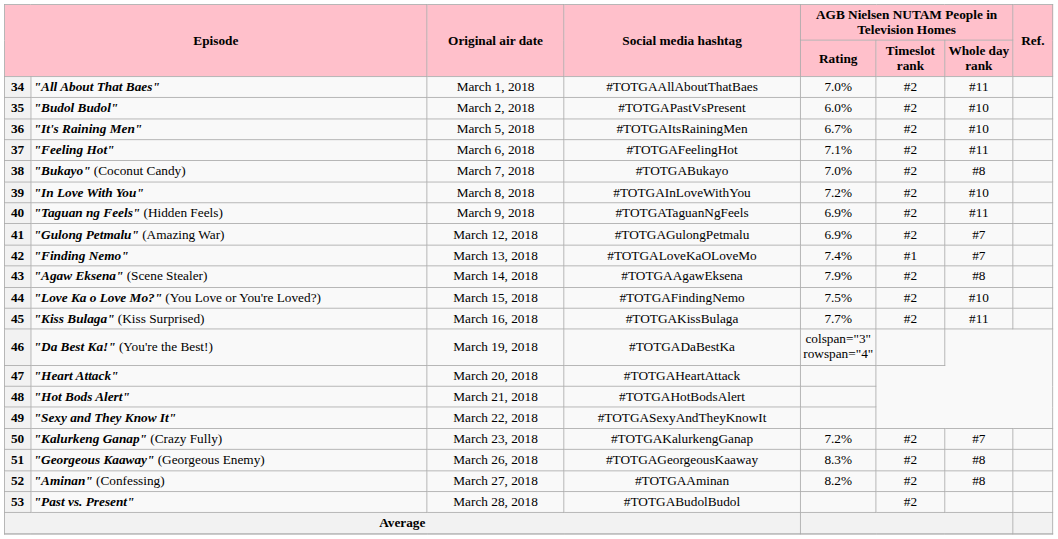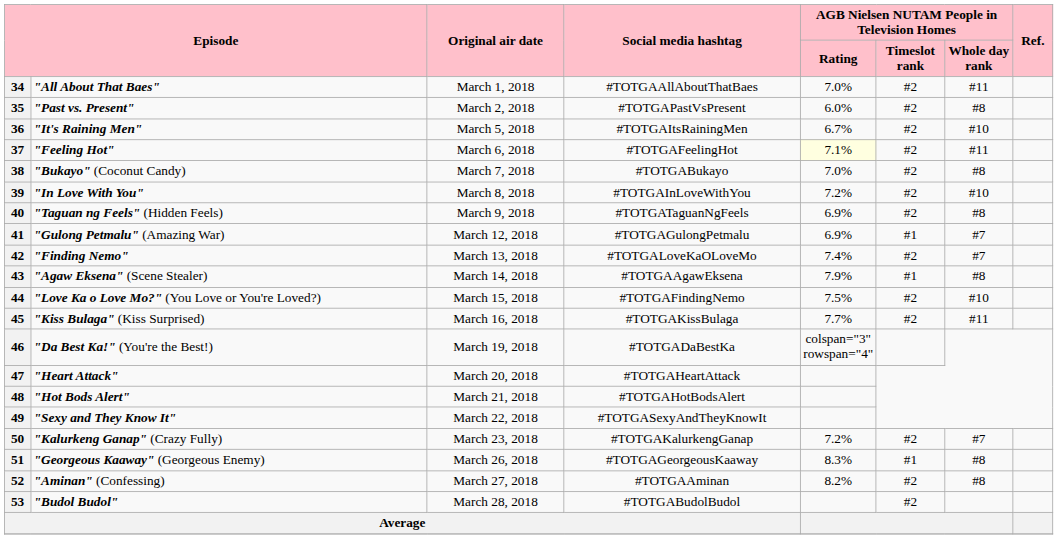(76, 108) "Budol Budol" -> (84, 108) "Past vs. Present"
(979, 108) #10 -> (979, 108) #8
(838, 150) no background -> (838, 150) lightyellow background
(979, 213) #11 -> (979, 213) #8
(910, 234) #2 -> (910, 234) #1
(910, 255) #1 -> (910, 255) #2
(910, 276) #2 -> (910, 276) #1
(910, 460) #2 -> (910, 460) #1
(84, 502) "Past vs. Present" -> (76, 502) "Budol Budol"
